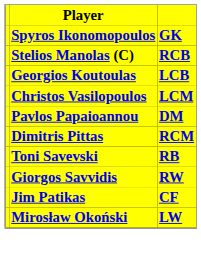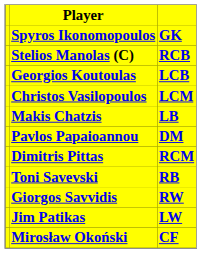+ row: (56, 116)
(169, 197) CF -> (171, 217) LW
(171, 217) LW -> (169, 237) CF
